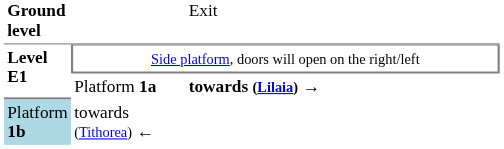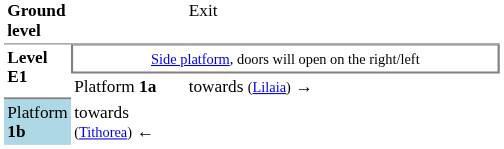(254, 86) bold -> (251, 86) normal
